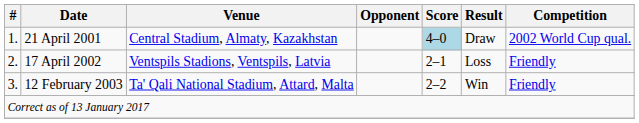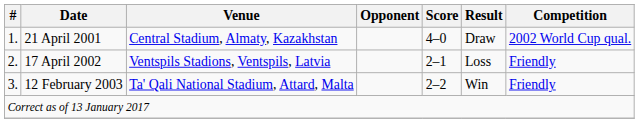(436, 38) lightblue background -> (436, 38) no background
